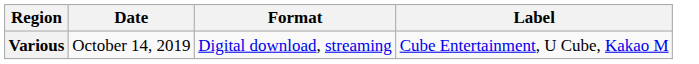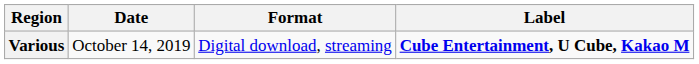(534, 44) normal -> (545, 44) bold
